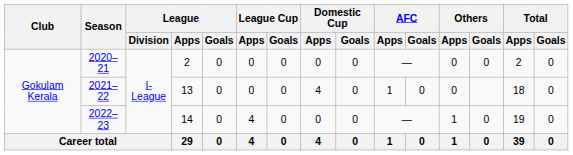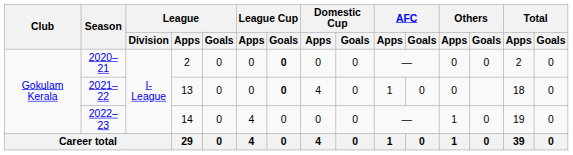(284, 63) normal -> (284, 63) bold
(284, 91) normal -> (284, 91) bold
